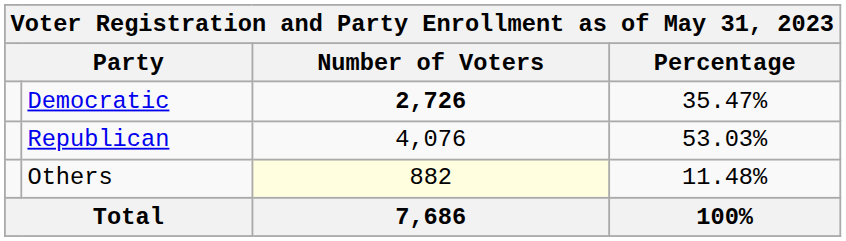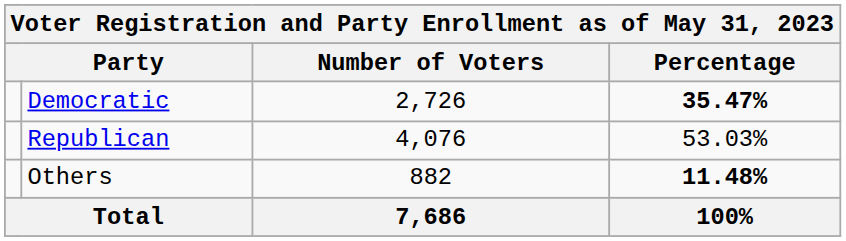(431, 101) bold -> (431, 101) normal
(725, 101) normal -> (725, 101) bold
(431, 178) lightyellow background -> (431, 178) no background
(725, 178) normal -> (725, 178) bold
